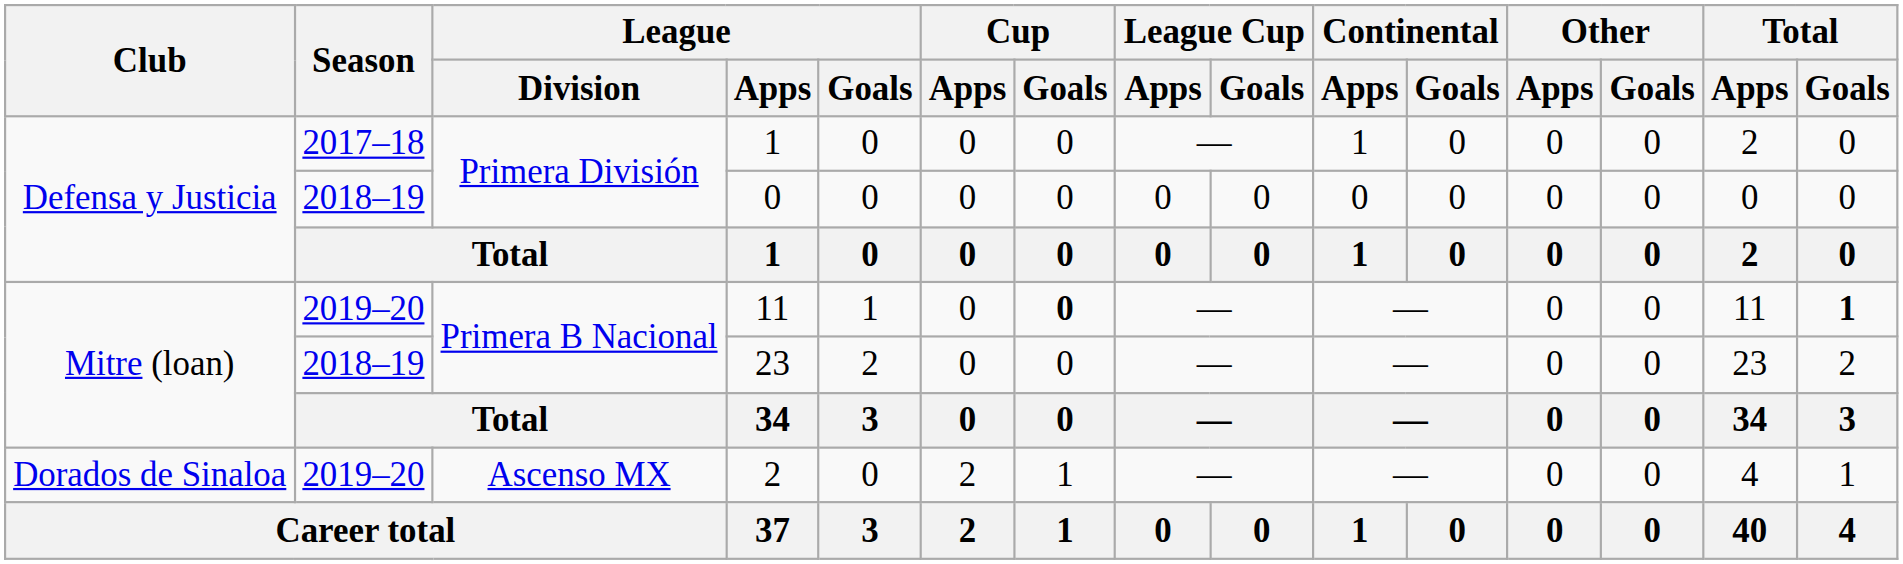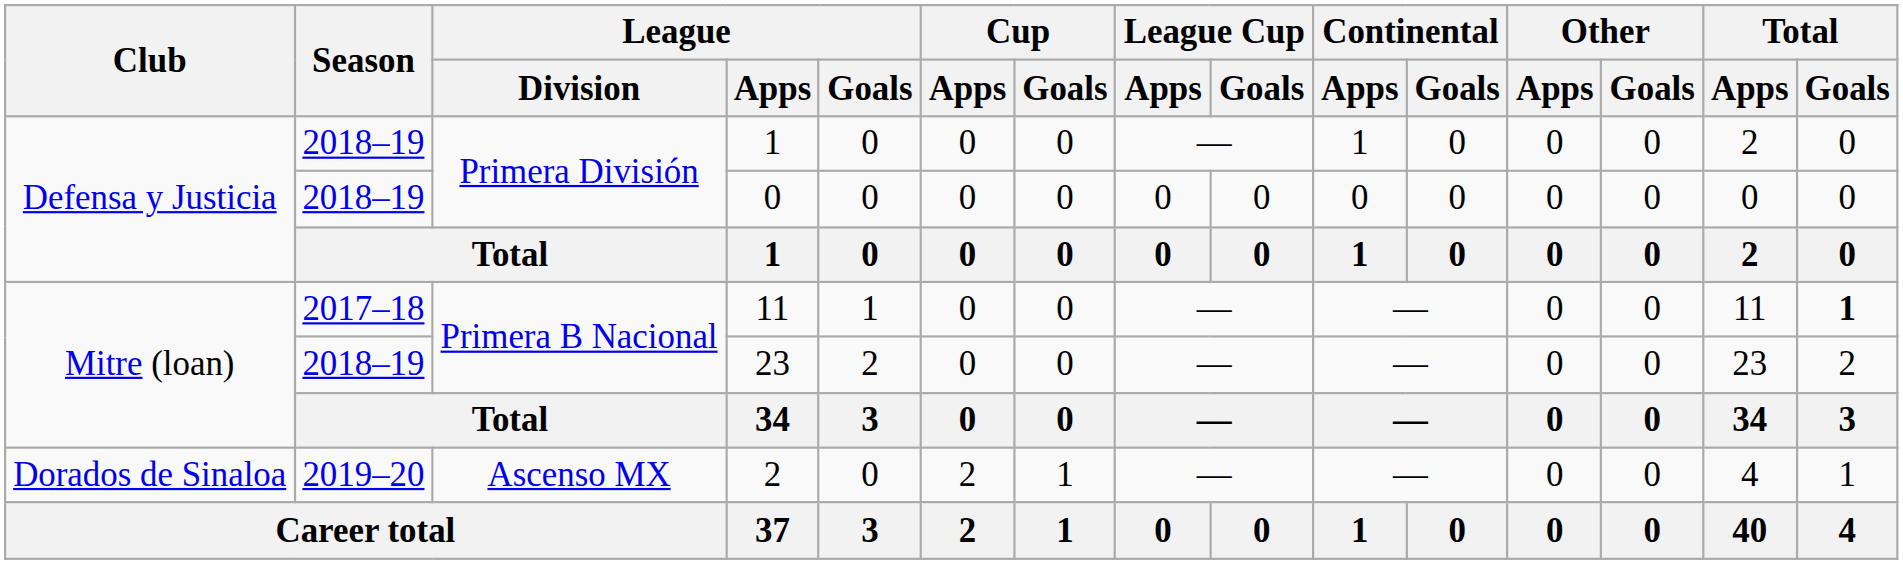(363, 142) 2017–18 -> (363, 142) 2018–19
(363, 308) 2019–20 -> (363, 308) 2017–18
(1065, 308) bold -> (1065, 308) normal
